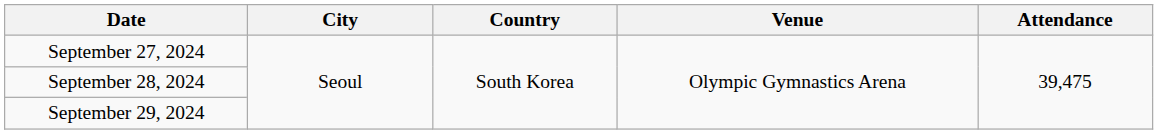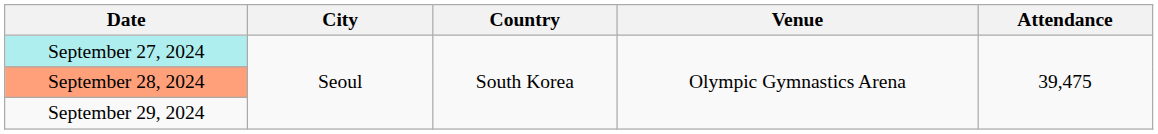(126, 50) no background -> (126, 50) paleturquoise background
(126, 81) no background -> (126, 81) lightsalmon background
